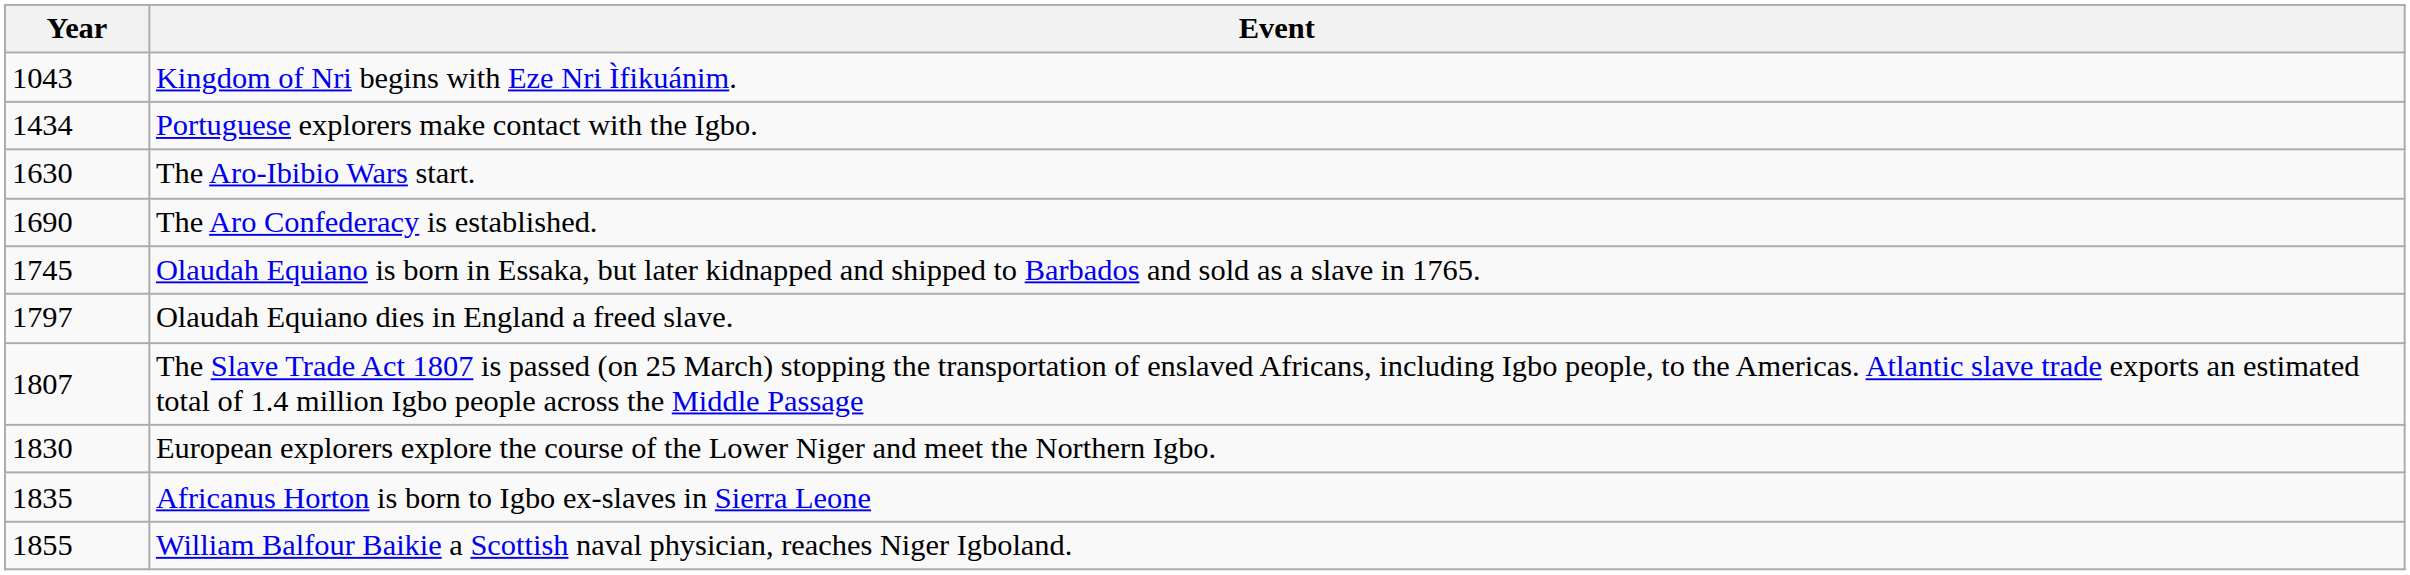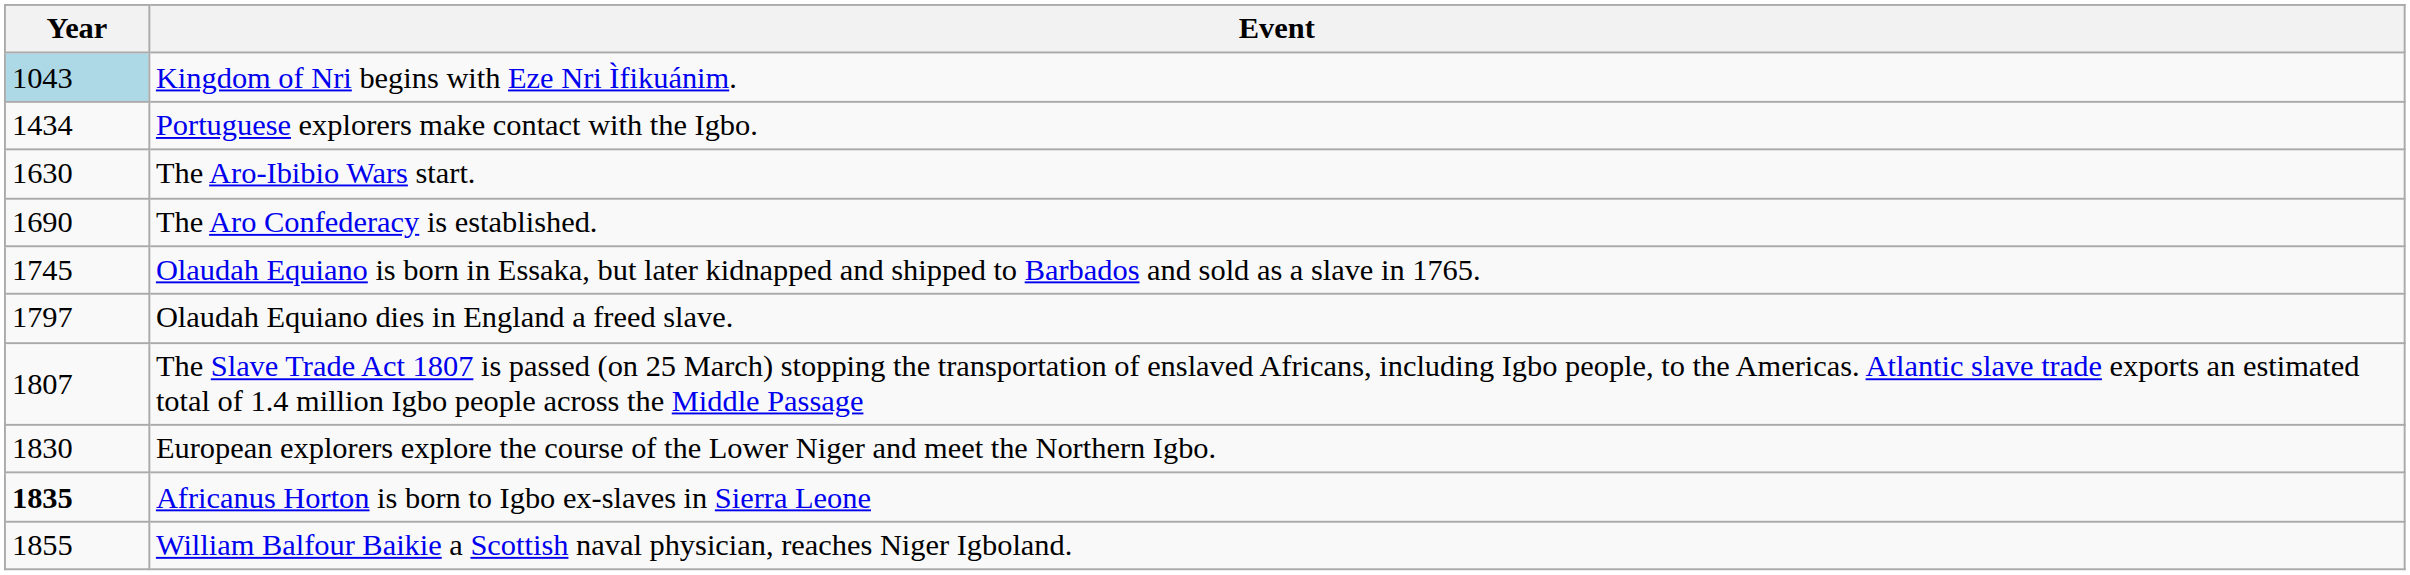(42, 76) no background -> (42, 76) lightblue background
(42, 496) normal -> (42, 496) bold
